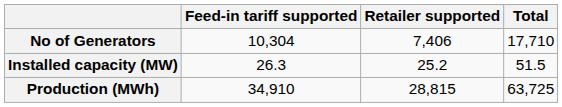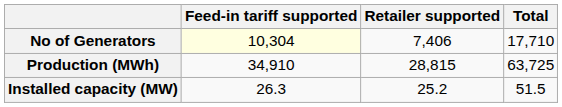(271, 41) no background -> (271, 41) lightyellow background
rows swapped: (93, 65) <-> (93, 89)
